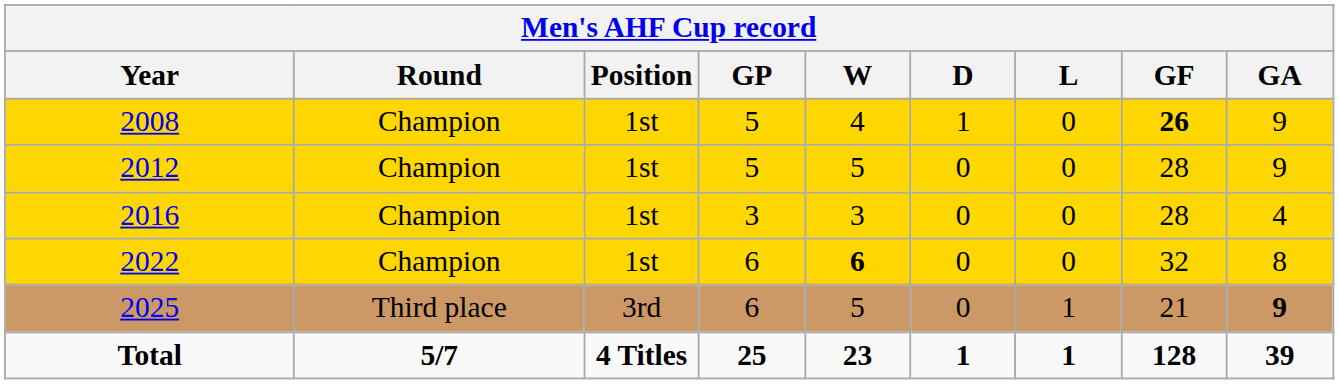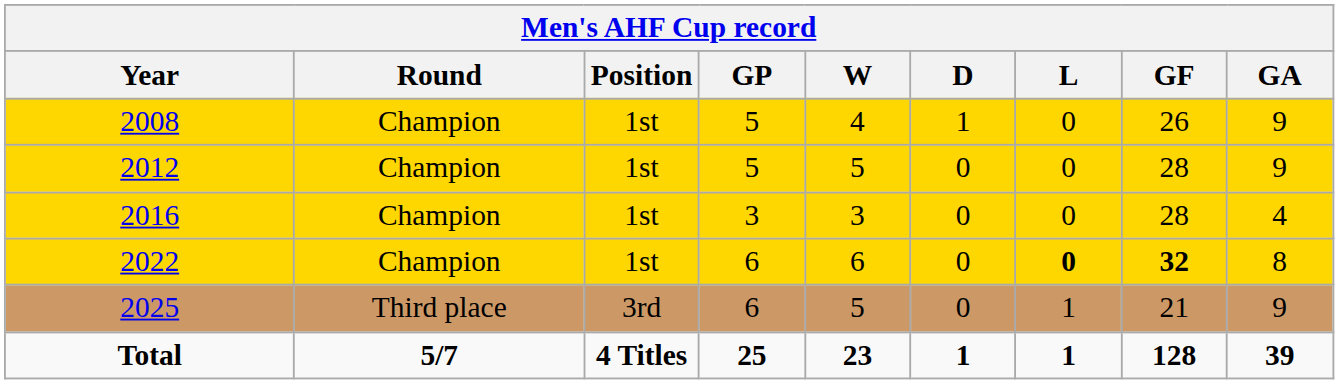(1174, 121) bold -> (1174, 121) normal
(857, 261) bold -> (857, 261) normal
(1069, 261) normal -> (1069, 261) bold
(1174, 261) normal -> (1174, 261) bold
(1280, 307) bold -> (1280, 307) normal
